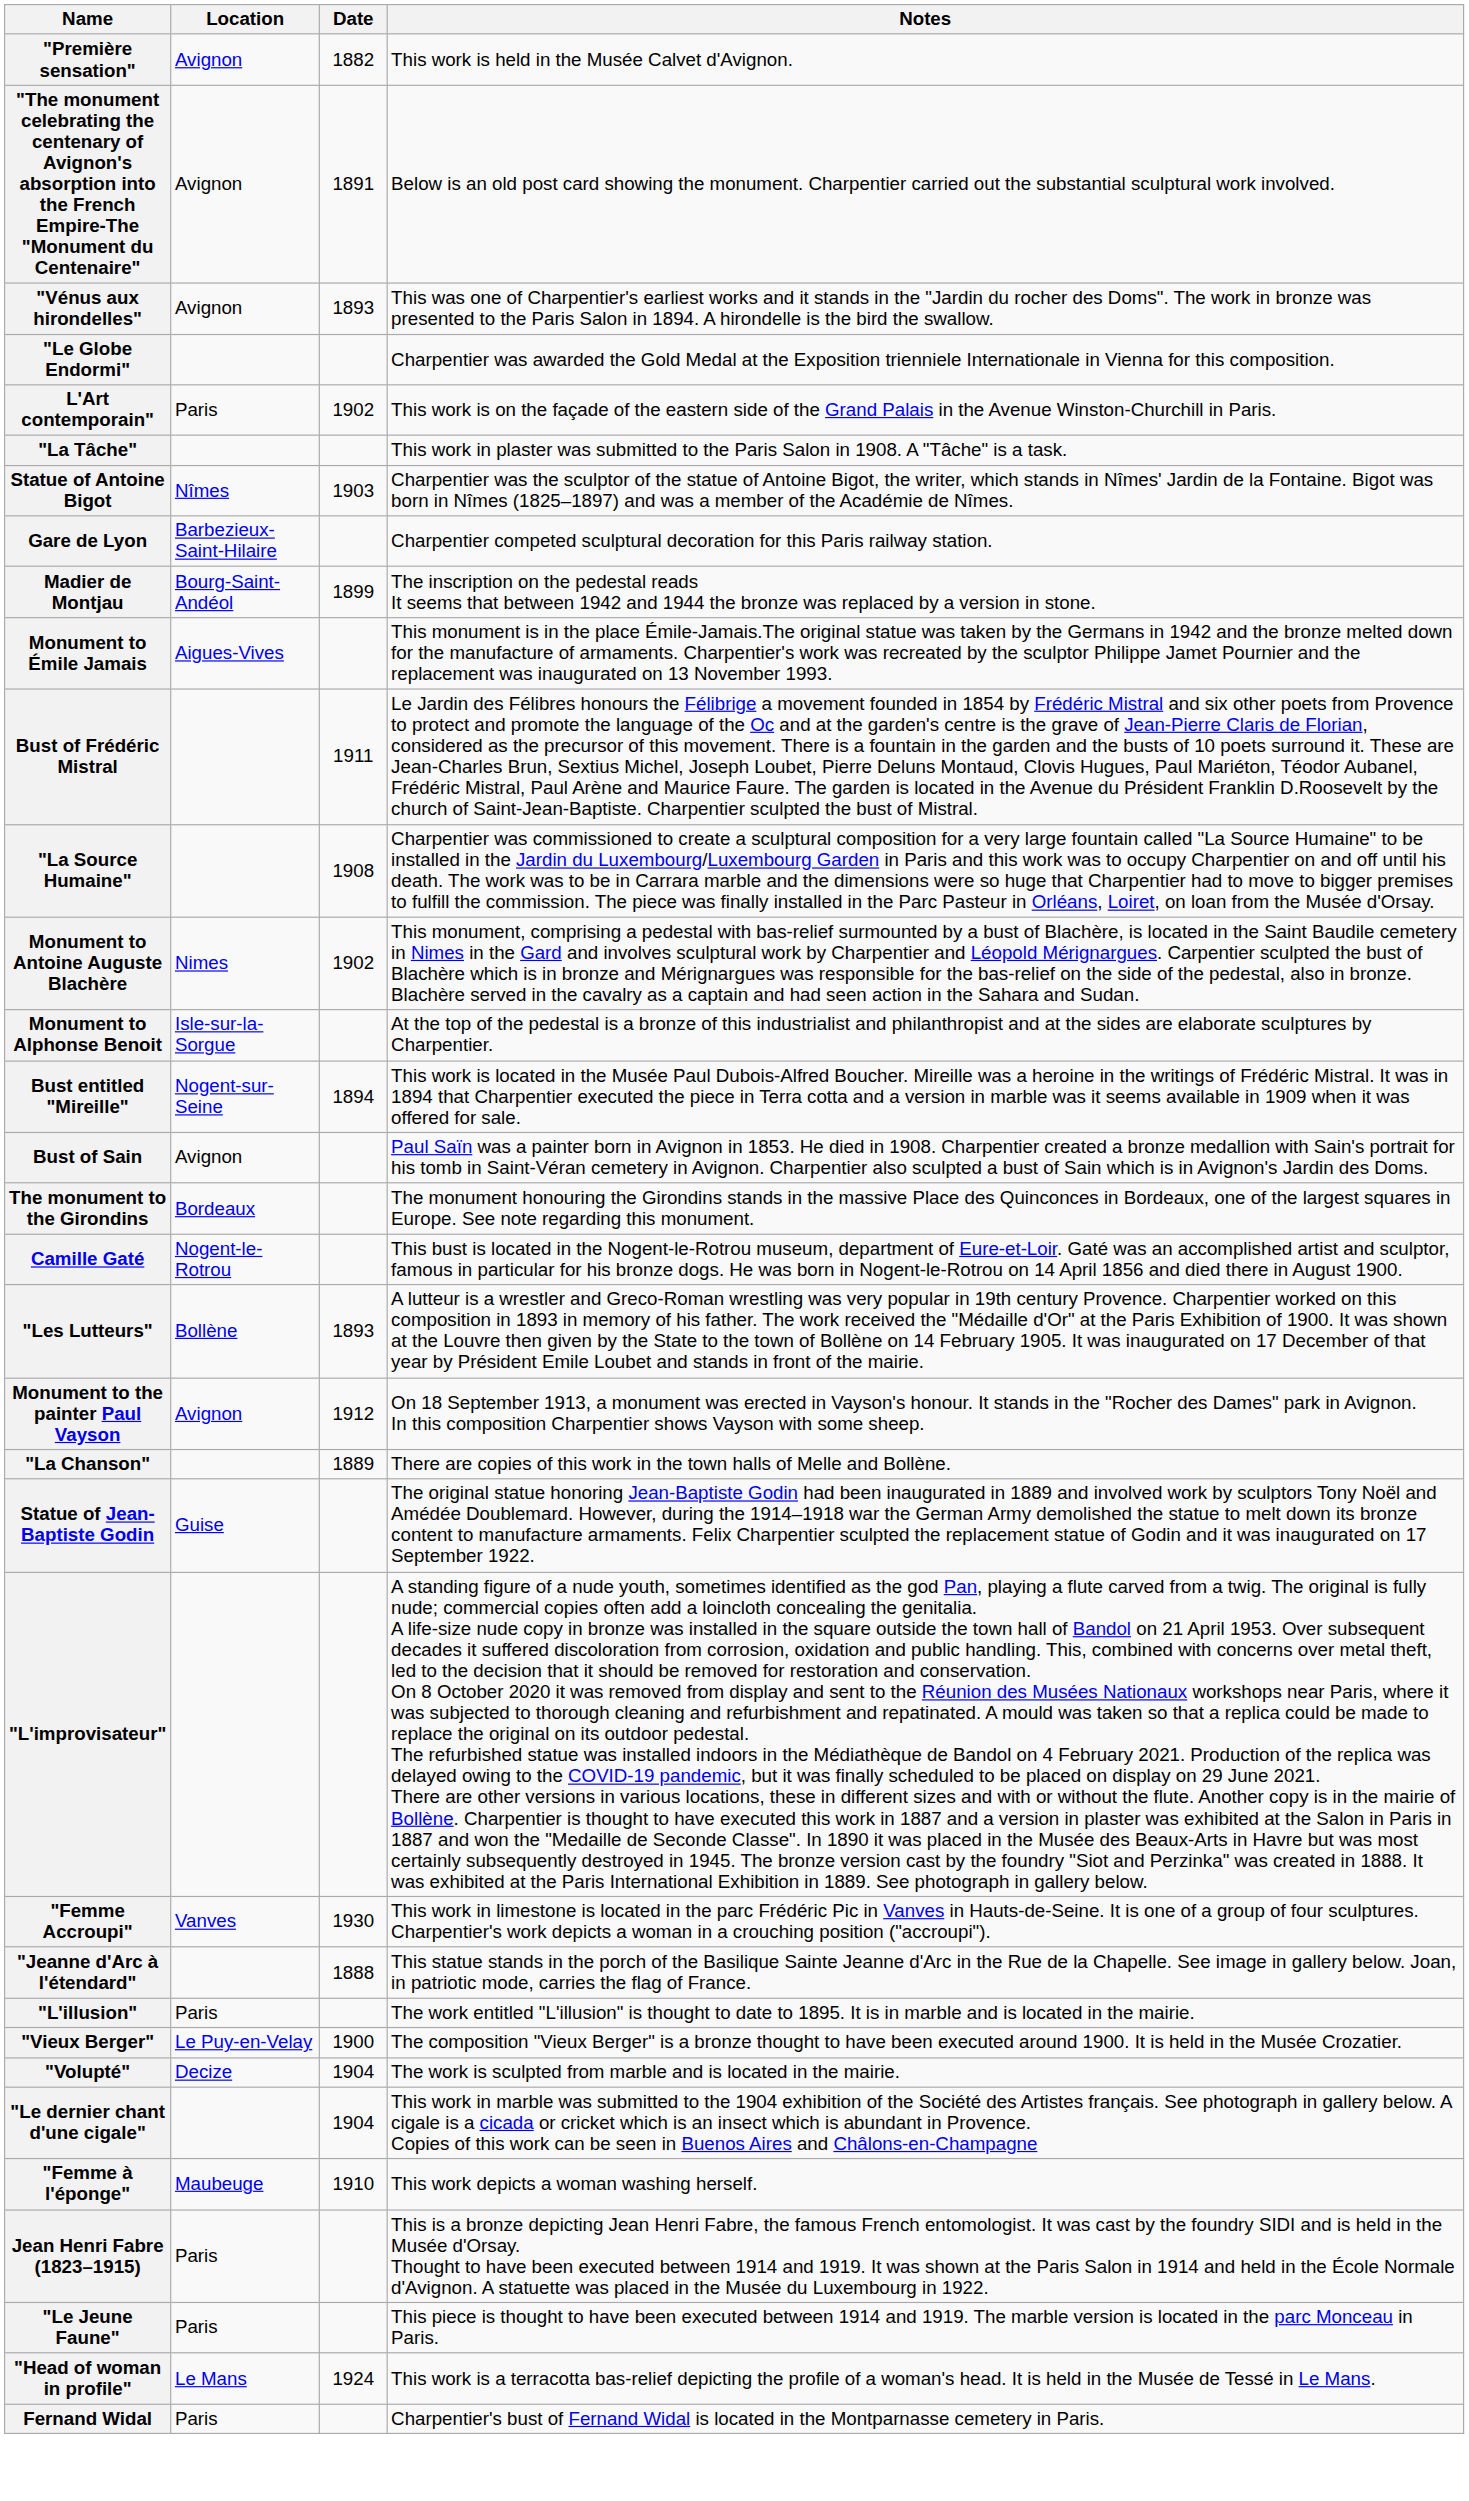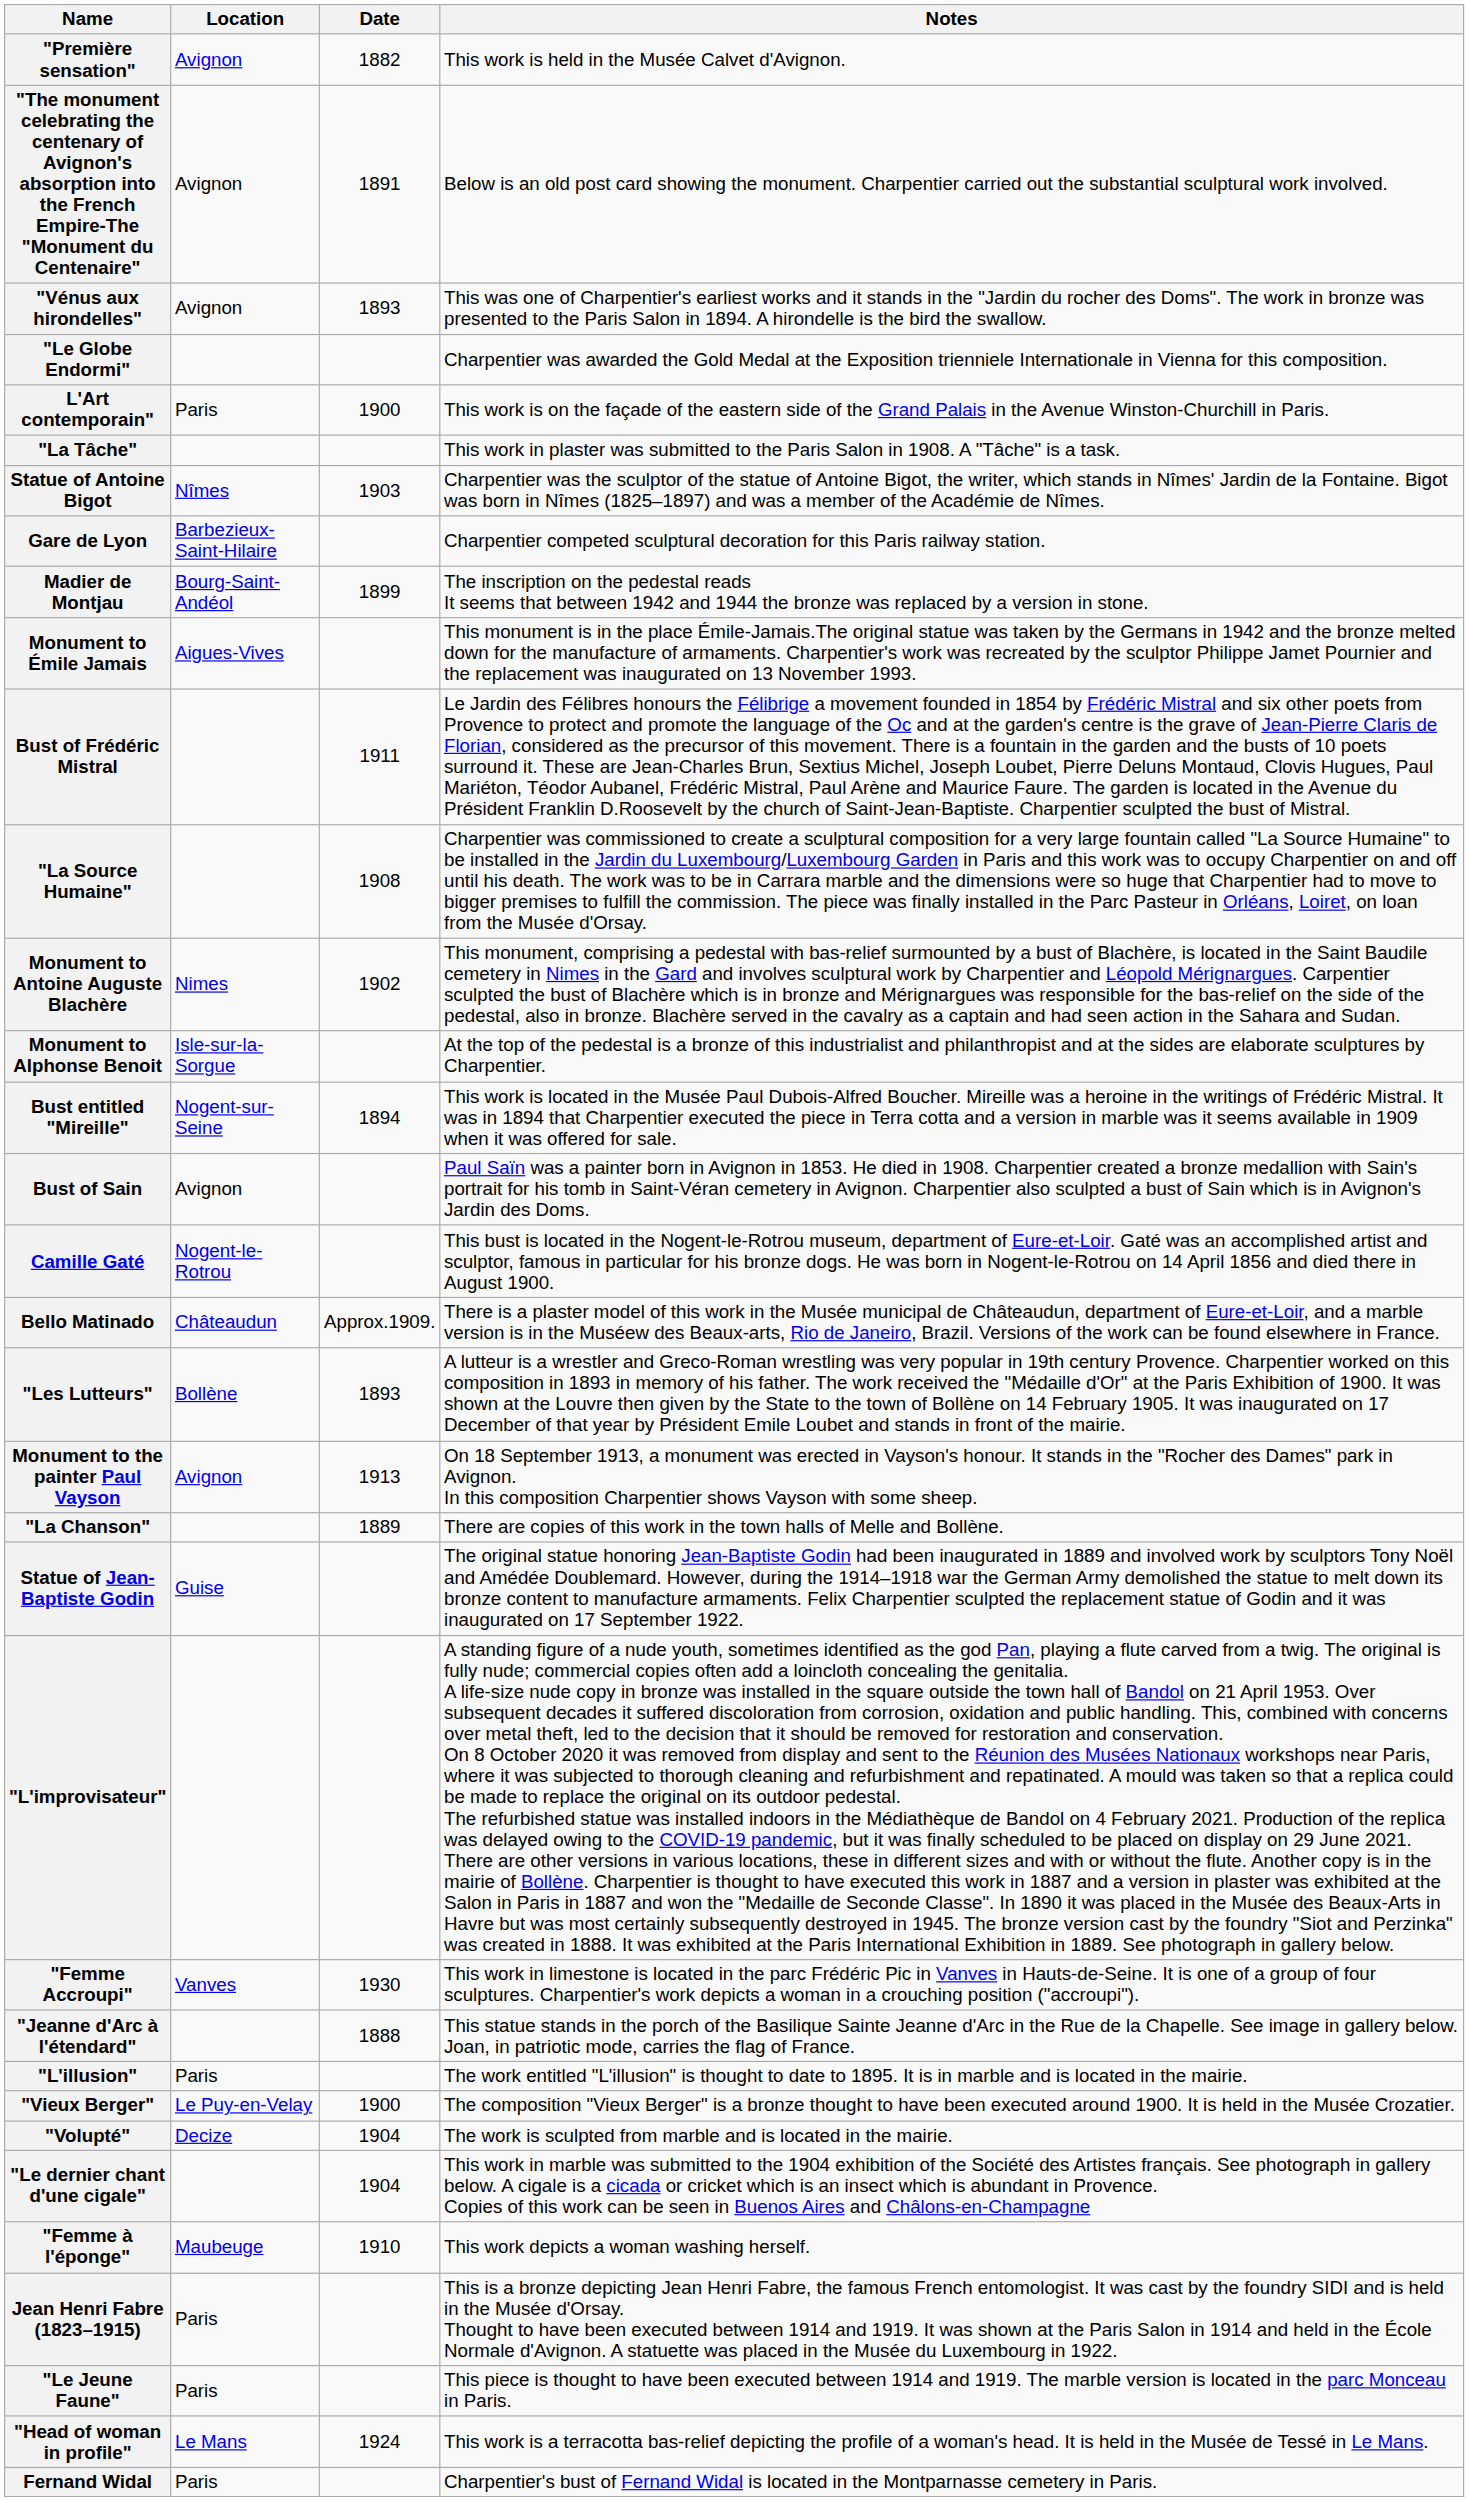(353, 409) 1902 -> (380, 409) 1900
- row: (88, 1208)
+ row: (88, 1322)
(353, 1413) 1912 -> (380, 1476) 1913
